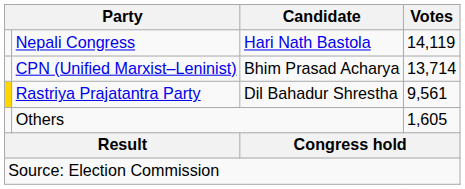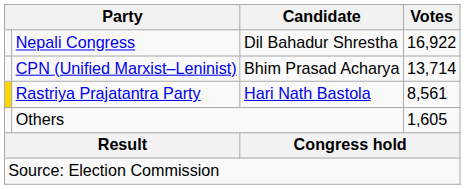(307, 42) Hari Nath Bastola -> (321, 42) Dil Bahadur Shrestha
(431, 42) 14,119 -> (432, 42) 16,922
(321, 94) Dil Bahadur Shrestha -> (307, 94) Hari Nath Bastola
(427, 94) 9,561 -> (427, 94) 8,561
